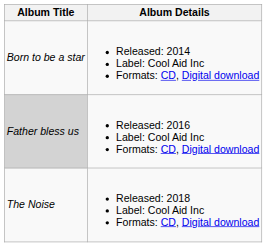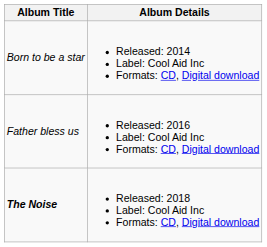(43, 131) lightgrey background -> (43, 131) no background
(31, 205) normal -> (32, 205) bold
